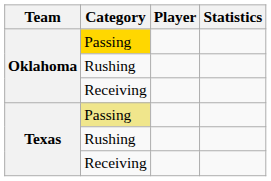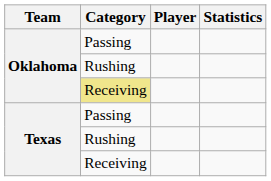(108, 41) gold background -> (108, 41) no background
(115, 90) no background -> (115, 90) khaki background
(108, 114) khaki background -> (108, 114) no background
